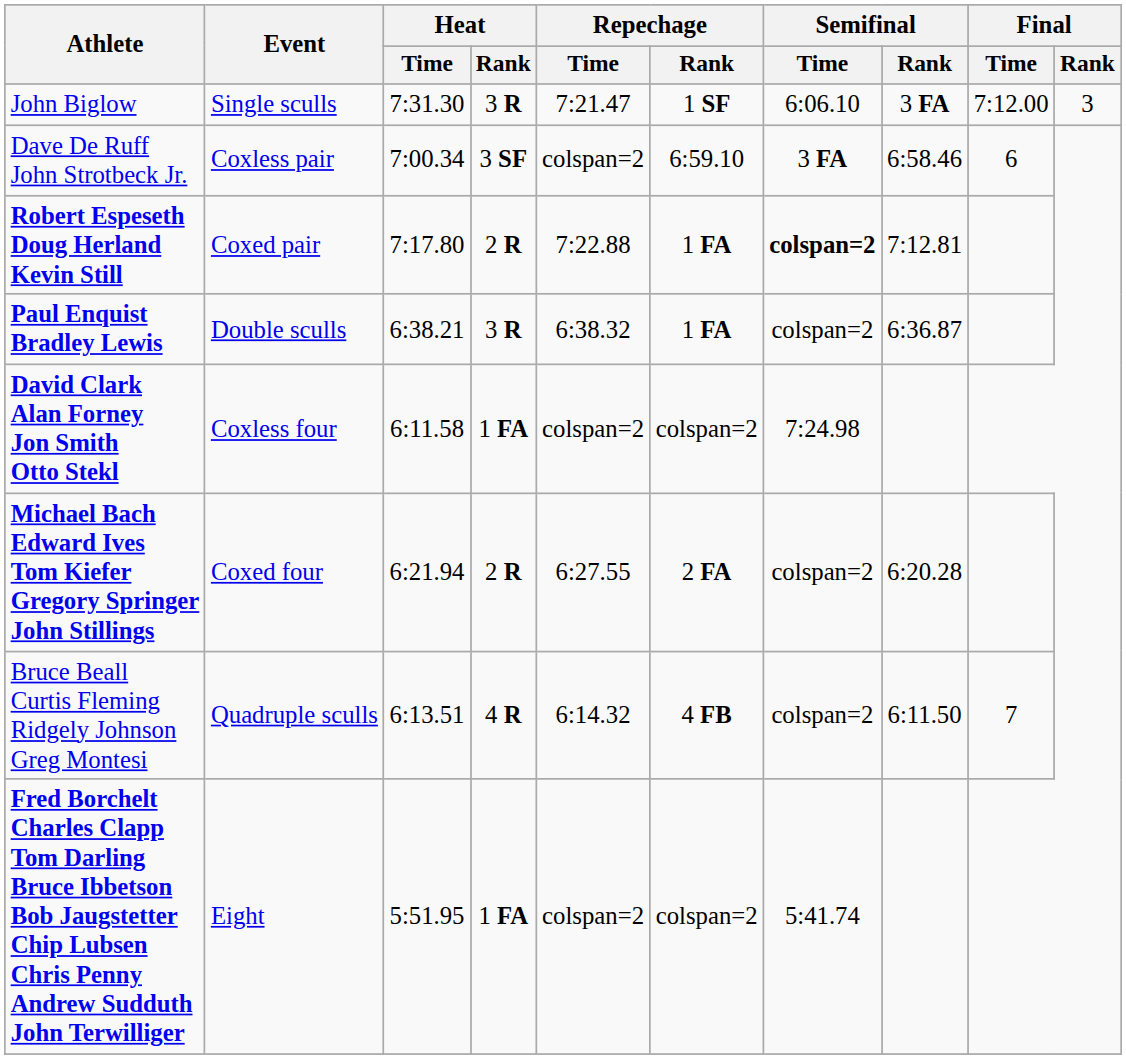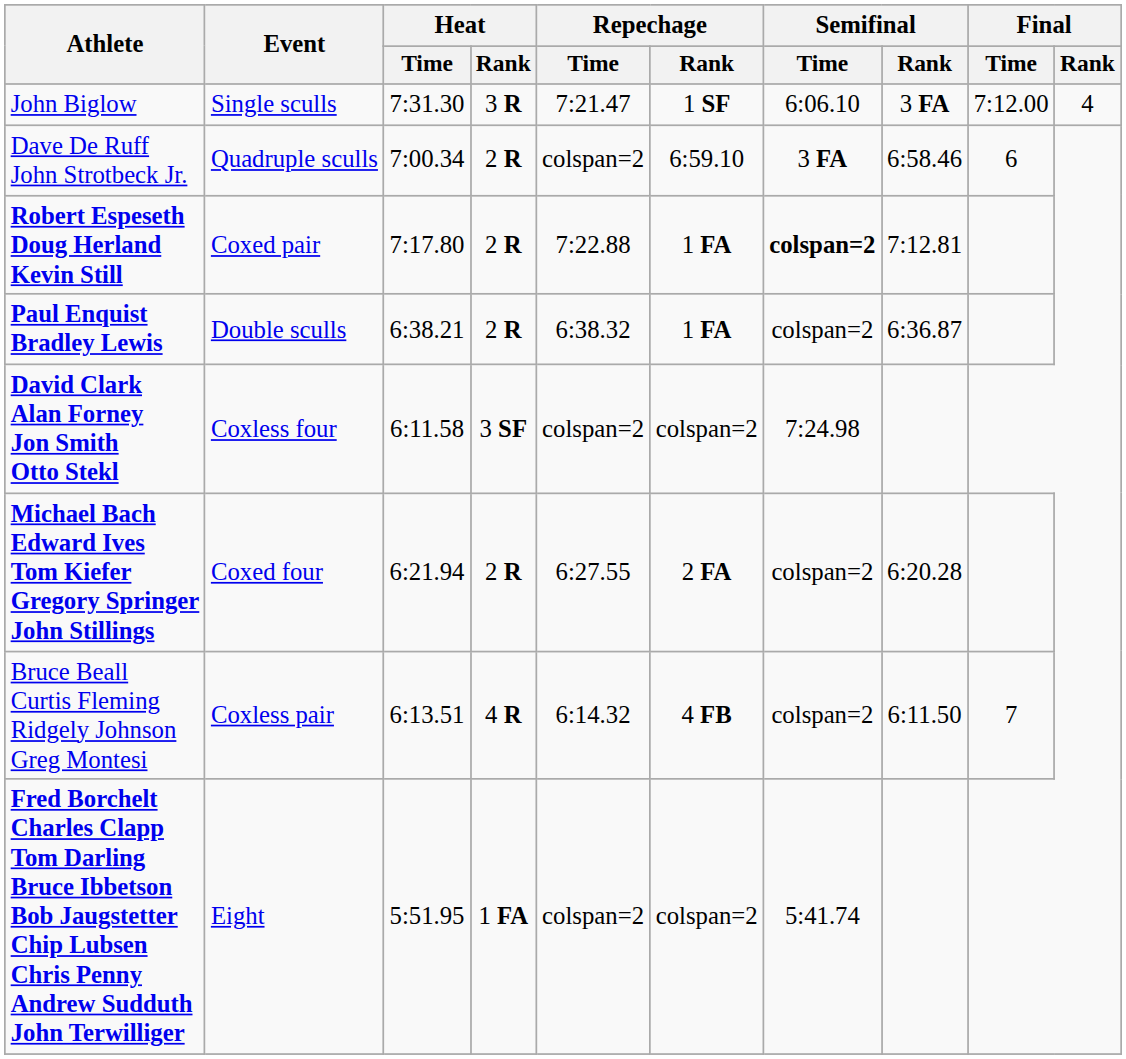(1087, 104) 3 -> (1087, 104) 4
(272, 160) Coxless pair -> (294, 160) Quadruple sculls
(503, 160) 3 SF -> (503, 160) 2 R
(503, 329) 3 R -> (503, 329) 2 R
(503, 429) 1 FA -> (503, 429) 3 SF
(294, 715) Quadruple sculls -> (272, 715) Coxless pair
